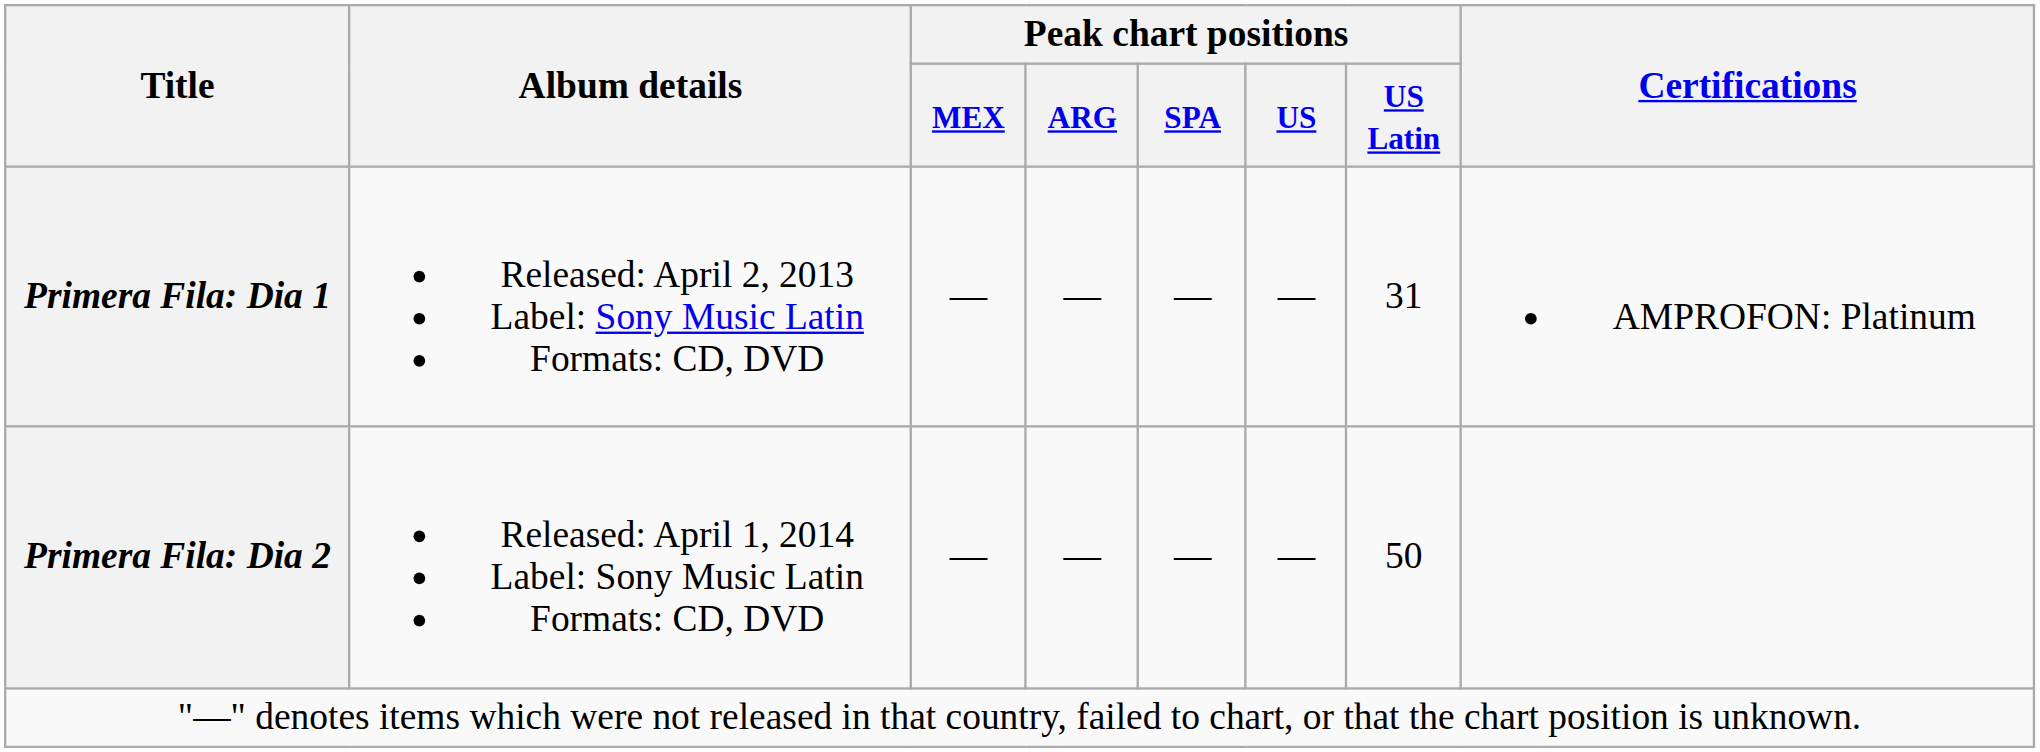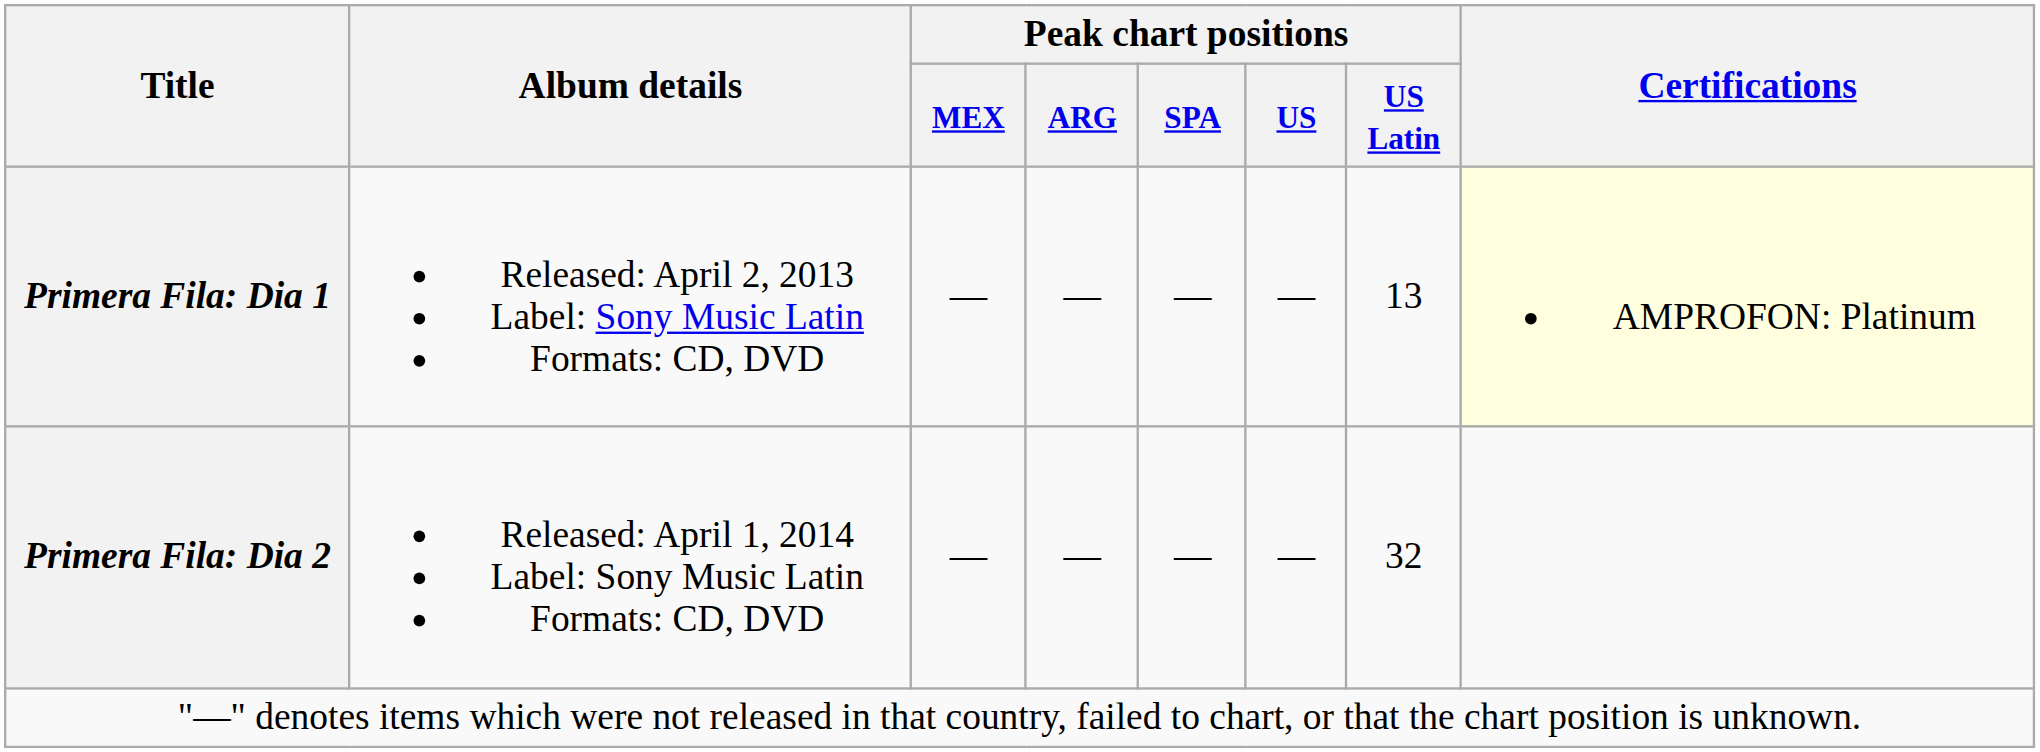(1404, 295) 31 -> (1404, 295) 13
(1748, 317) no background -> (1748, 317) lightyellow background
(1404, 556) 50 -> (1404, 556) 32
